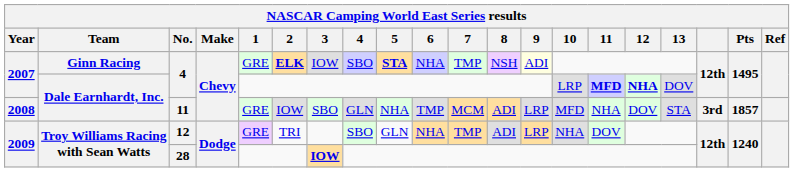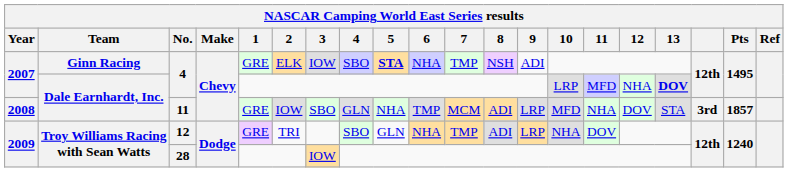(290, 62) bold -> (289, 62) normal
(536, 62) lightyellow background -> (533, 62) no background
(606, 85) bold -> (602, 85) normal
(643, 85) bold -> (637, 85) normal
(679, 85) normal -> (673, 85) bold
(325, 155) bold -> (322, 155) normal
